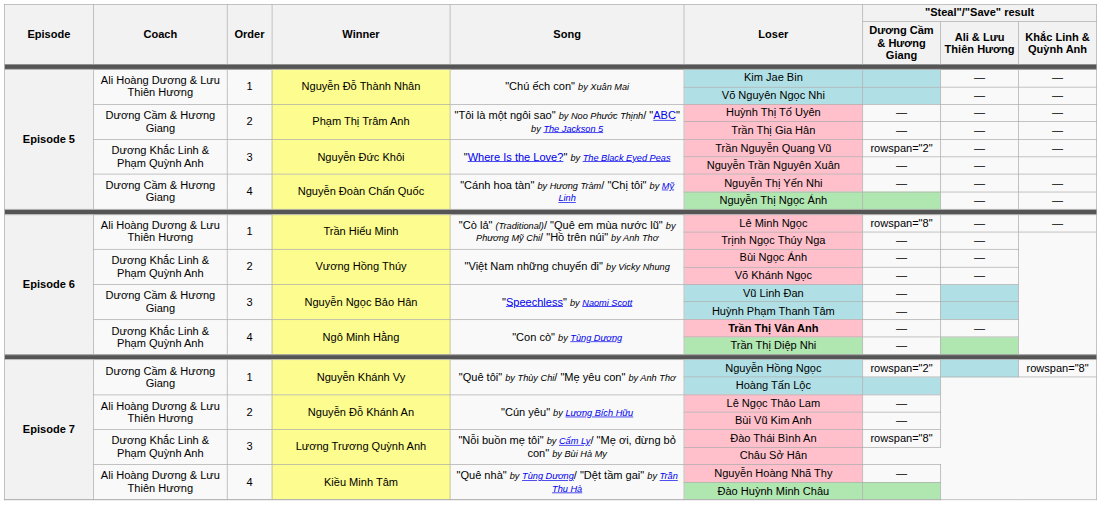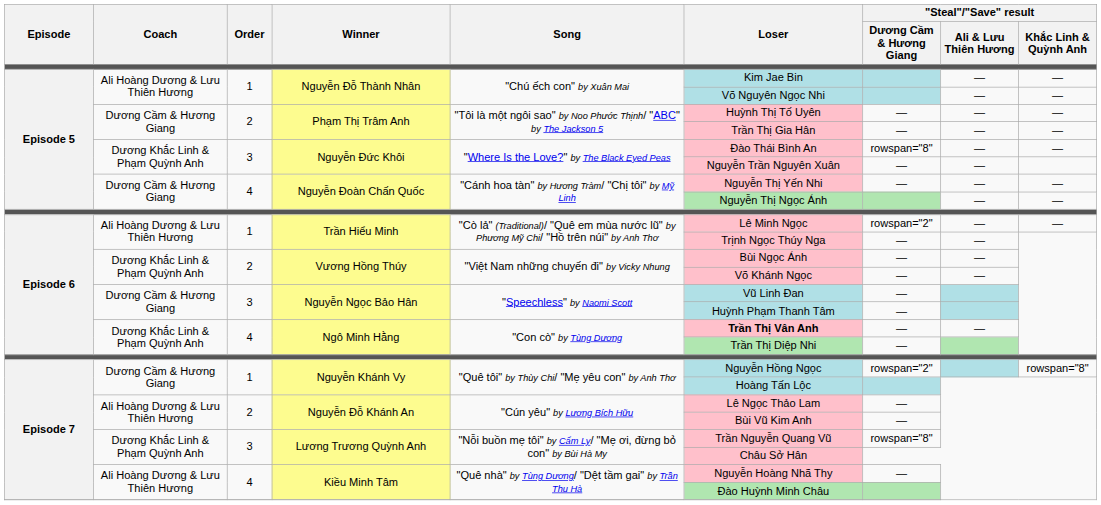(773, 148) Trần Nguyễn Quang Vũ -> (773, 148) Đào Thái Bình An
(902, 148) rowspan="2" -> (902, 148) rowspan="8"
(902, 223) rowspan="8" -> (902, 223) rowspan="2"
(773, 438) Đào Thái Bình An -> (773, 438) Trần Nguyễn Quang Vũ
